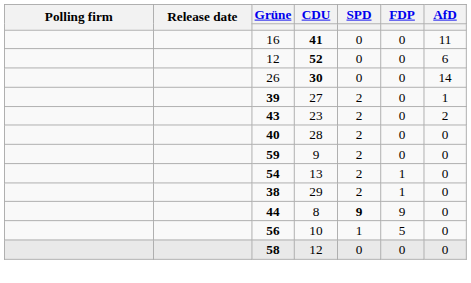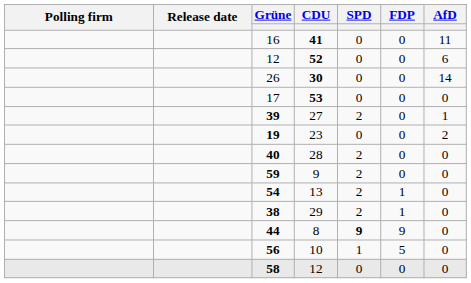+ row: (316, 97)
(273, 116) 43 -> (273, 135) 19
(359, 116) 2 -> (359, 135) 0
